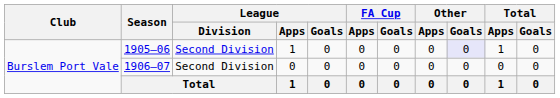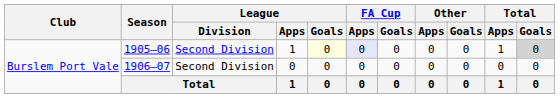(327, 49) no background -> (327, 49) lightyellow background
(362, 49) no background -> (362, 49) lavender background
(466, 49) lavender background -> (466, 49) no background
(536, 49) no background -> (536, 49) lightgrey background
